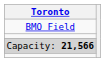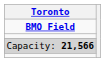(50, 27) normal -> (50, 27) bold
